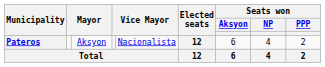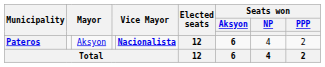(147, 42) normal -> (147, 42) bold
(233, 42) normal -> (233, 42) bold
